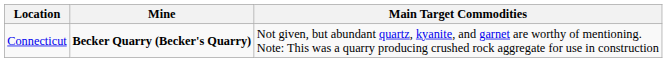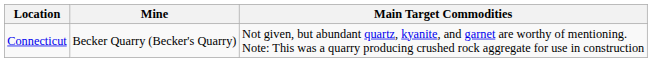(162, 40) bold -> (154, 40) normal
